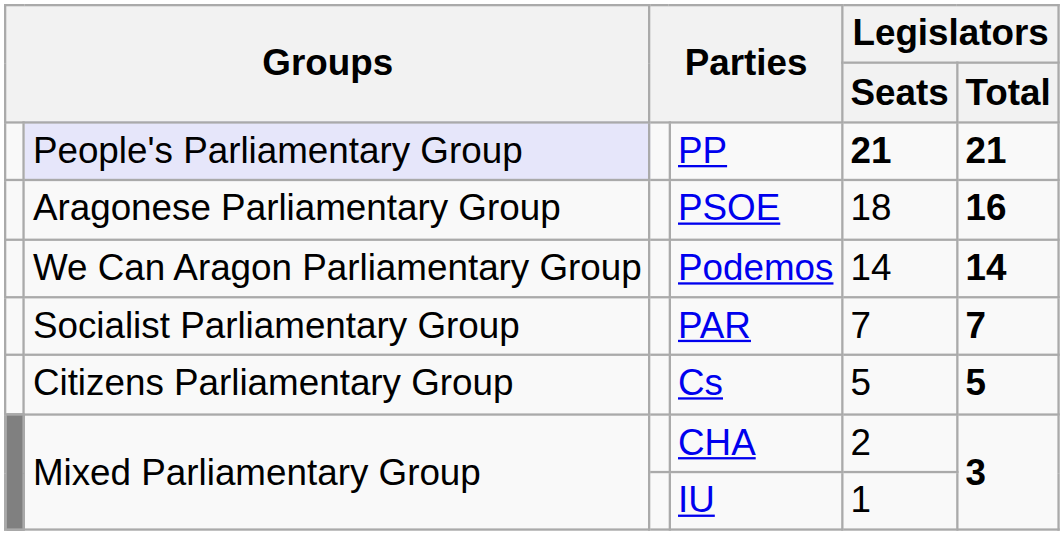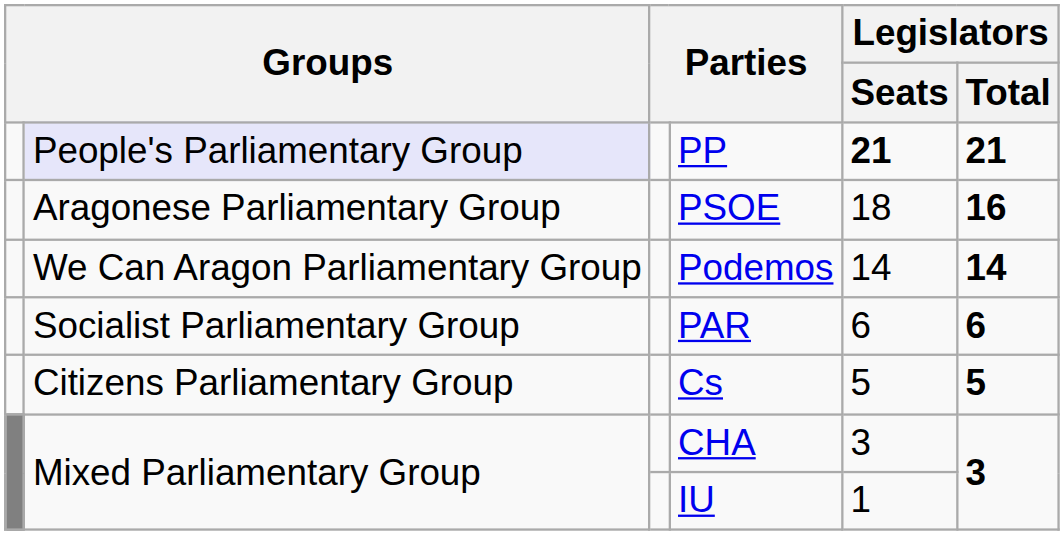(861, 325) 7 -> (861, 325) 6
(976, 325) 7 -> (976, 325) 6
(861, 442) 2 -> (861, 442) 3
